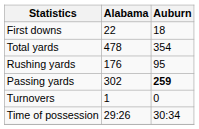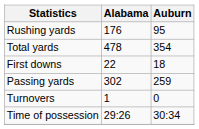rows swapped: (34, 30) <-> (41, 64)
(162, 81) bold -> (162, 81) normal
